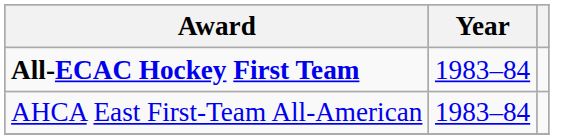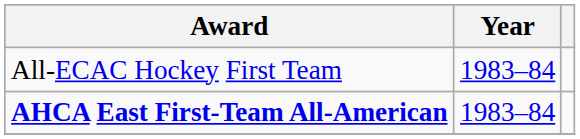(185, 69) bold -> (177, 69) normal
(217, 112) normal -> (229, 112) bold
